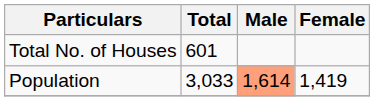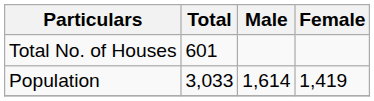(266, 80) lightsalmon background -> (266, 80) no background
